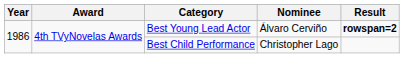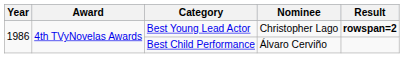(293, 28) Álvaro Cerviño -> (299, 28) Christopher Lago
(299, 45) Christopher Lago -> (293, 45) Álvaro Cerviño
